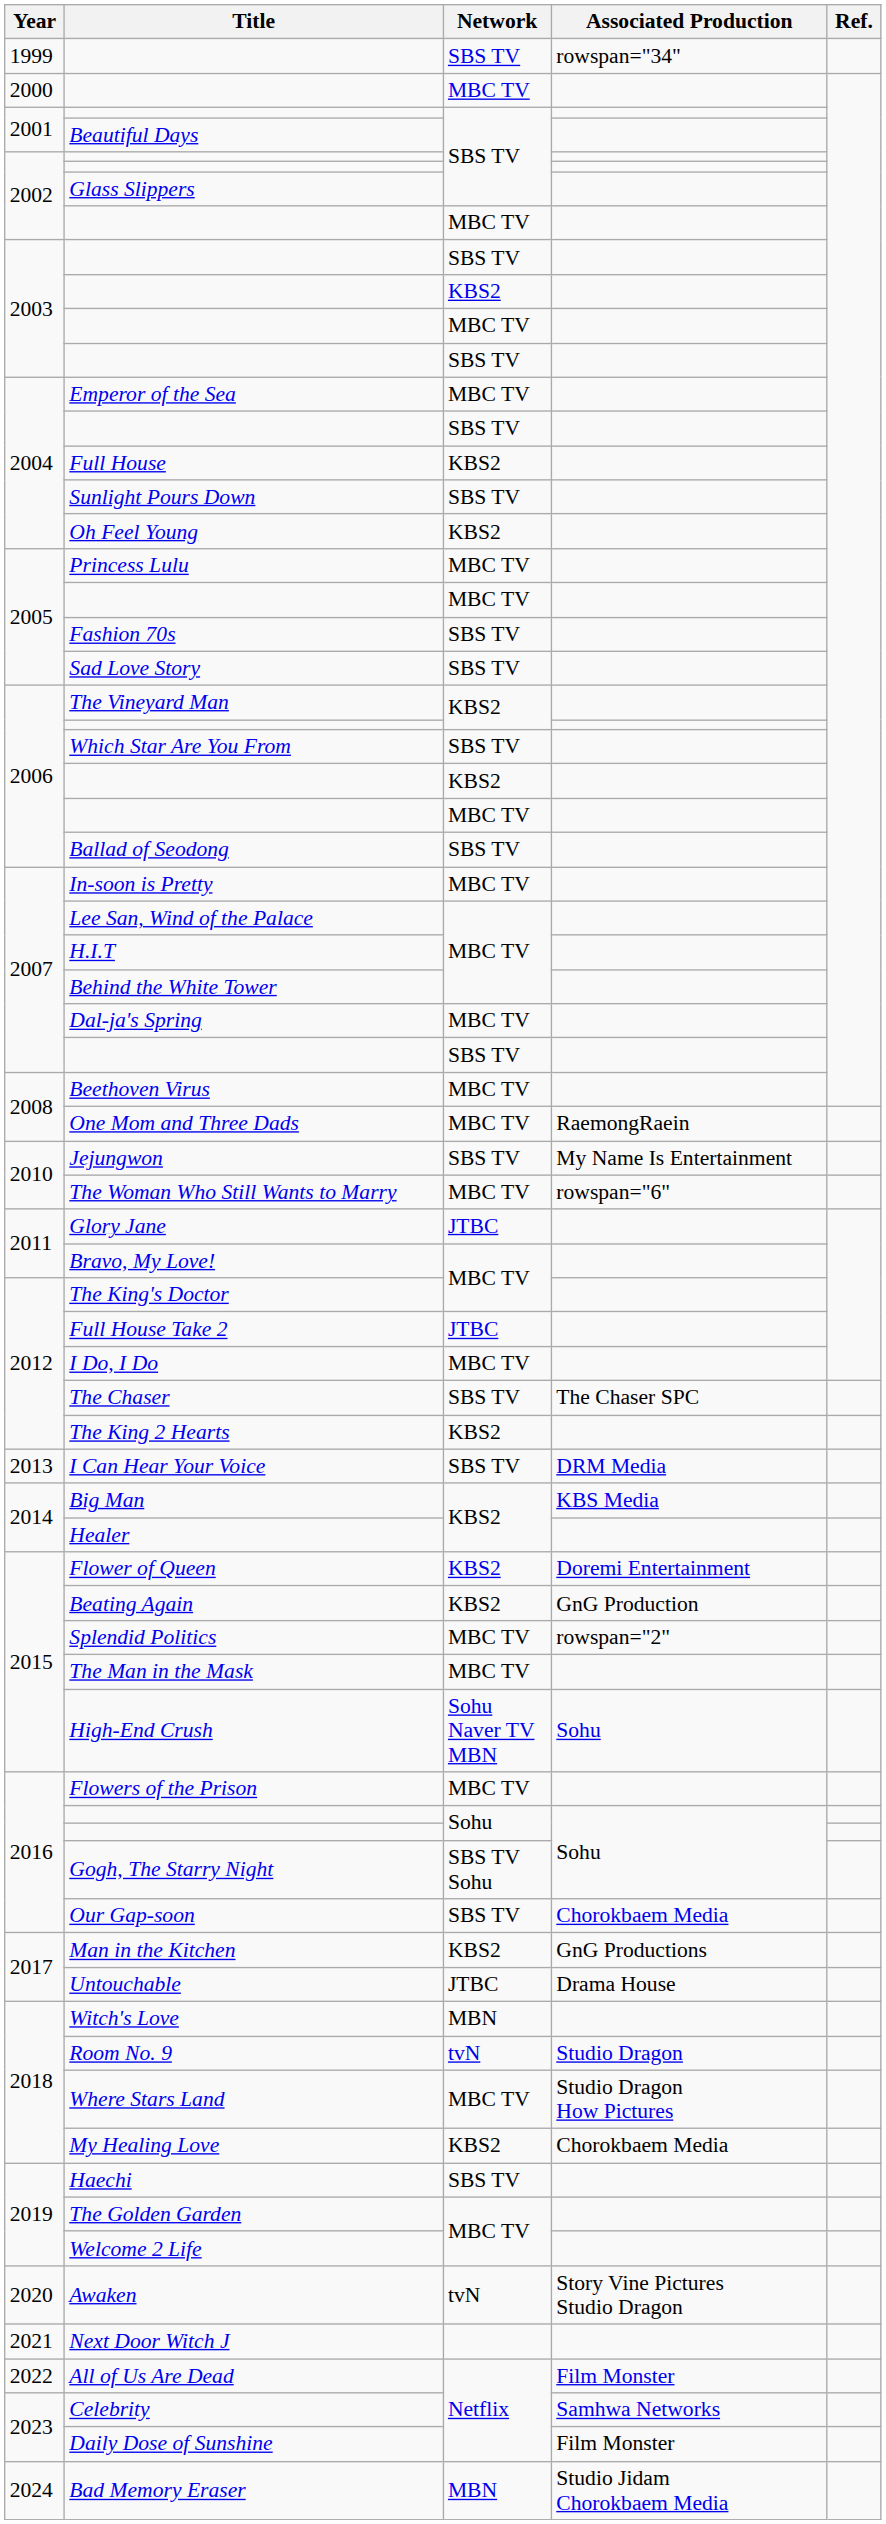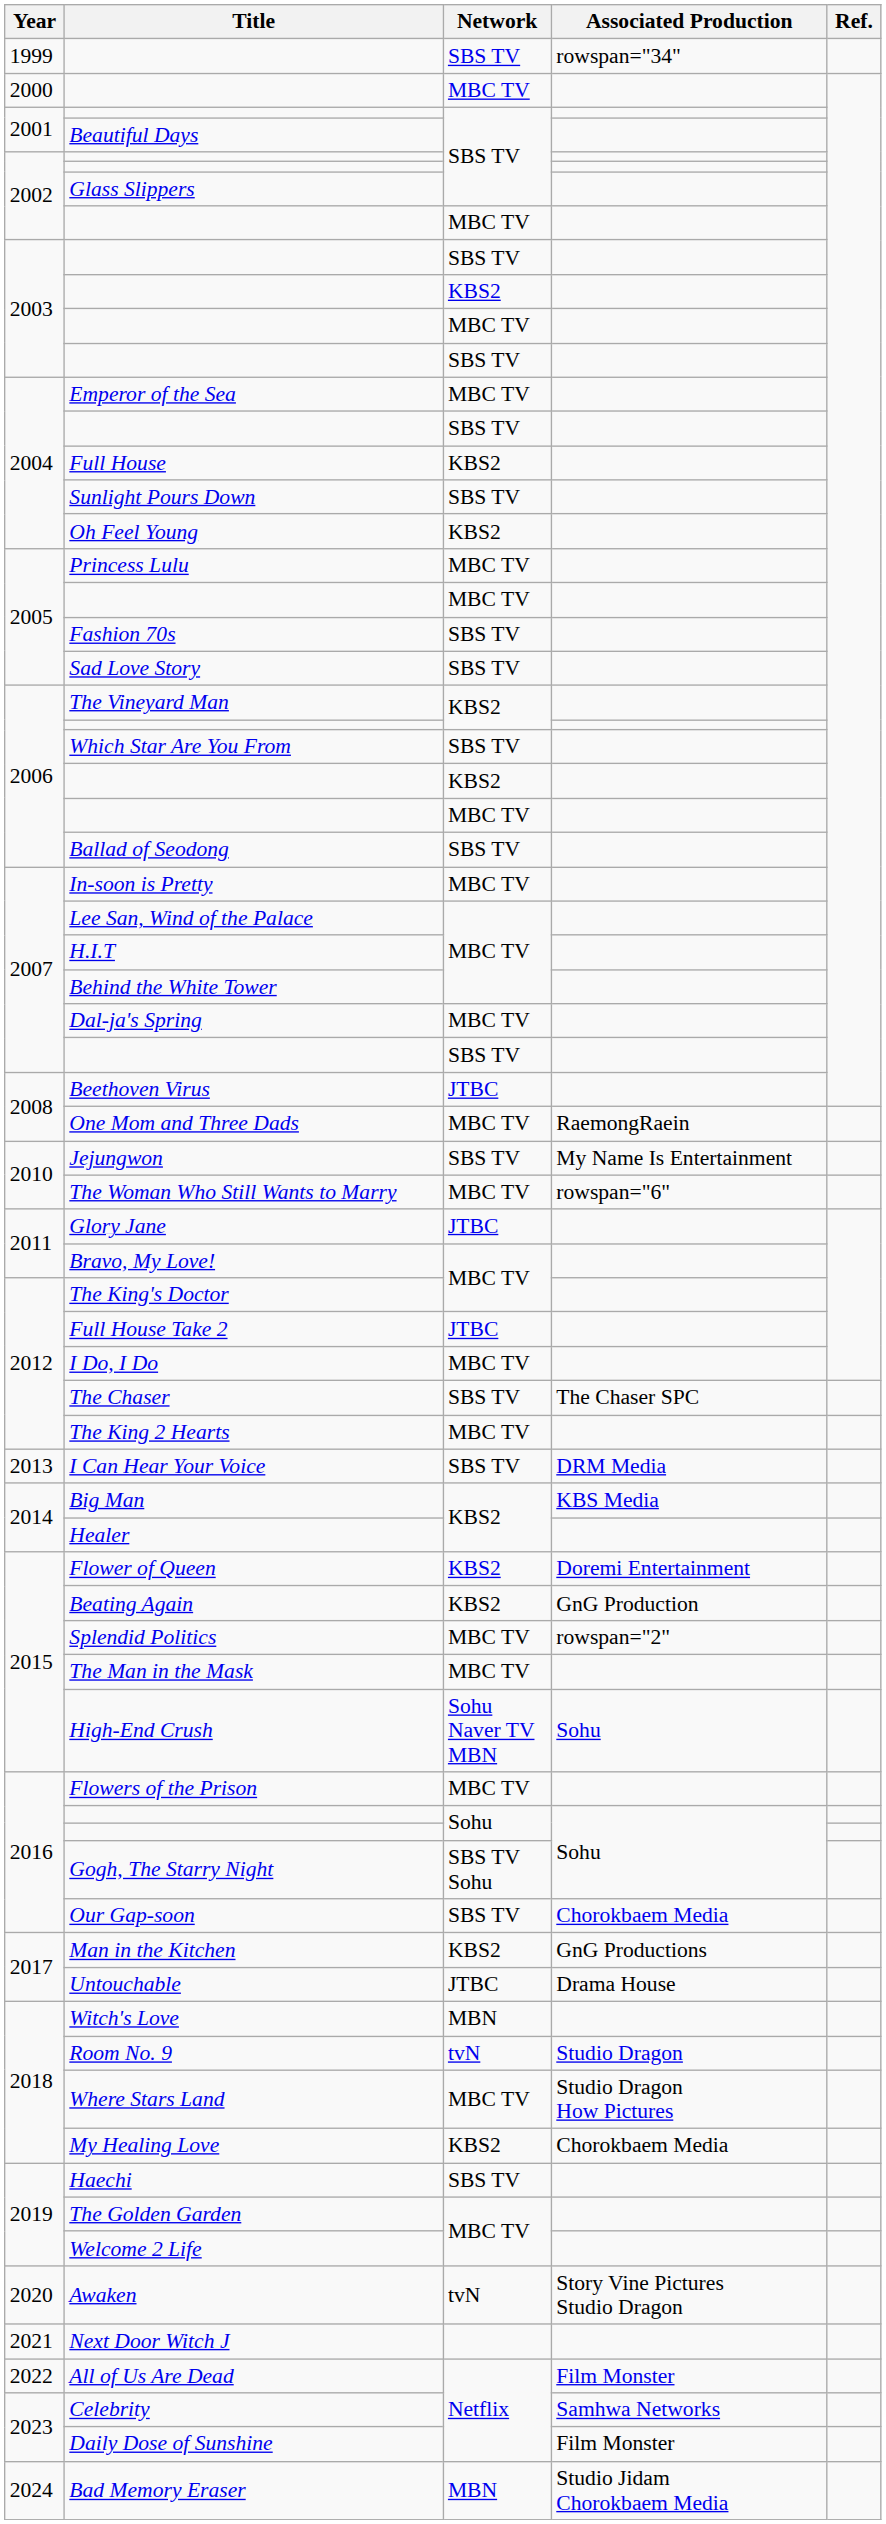(489, 1089) MBC TV -> (473, 1089) JTBC
(474, 1431) KBS2 -> (489, 1431) MBC TV
